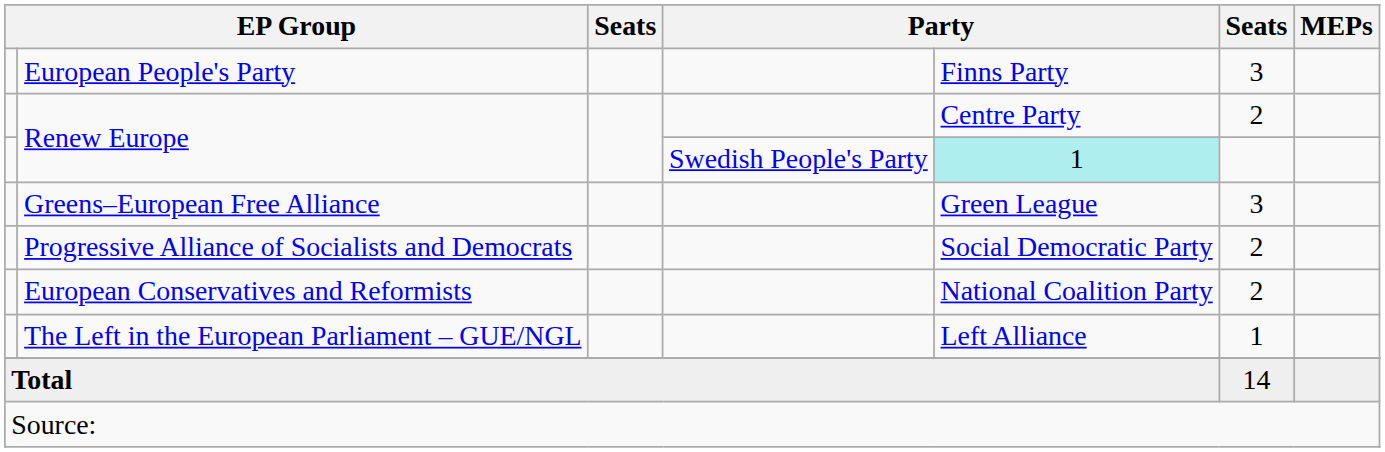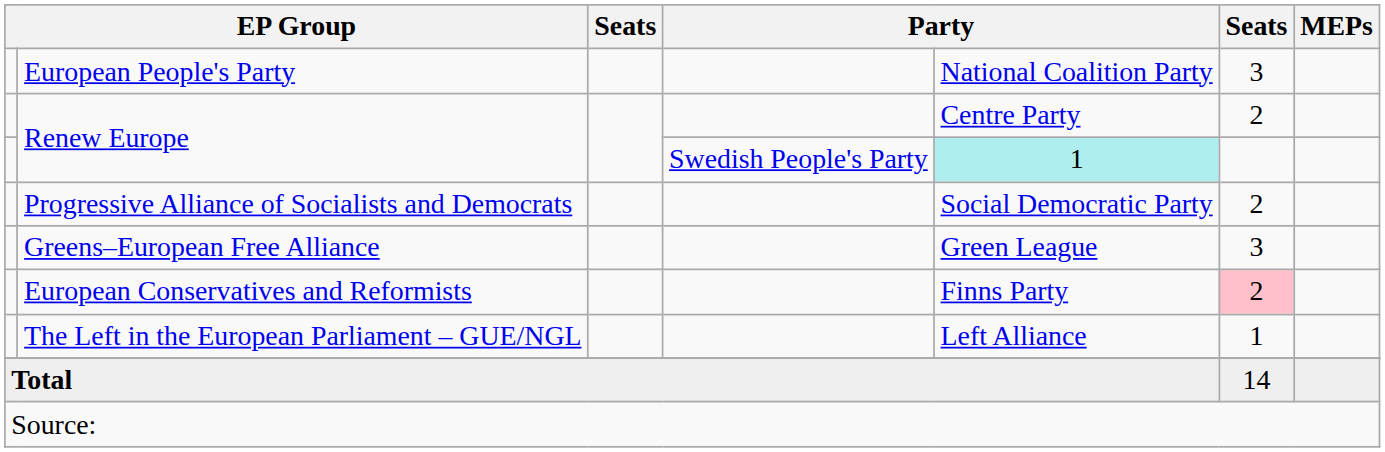(1004, 70) Finns Party -> (1077, 70) National Coalition Party
rows swapped: (202, 203) <-> (298, 247)
(1077, 291) National Coalition Party -> (1004, 291) Finns Party
(1257, 291) no background -> (1257, 291) pink background
